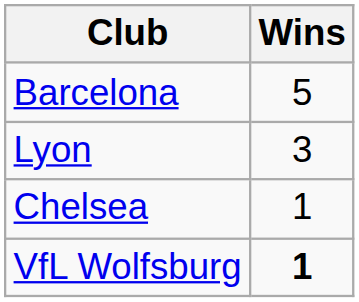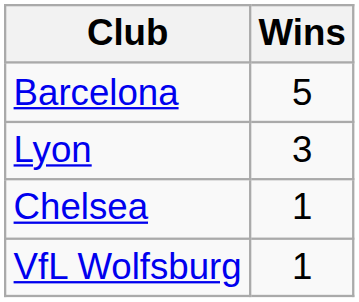(302, 265) bold -> (302, 265) normal
